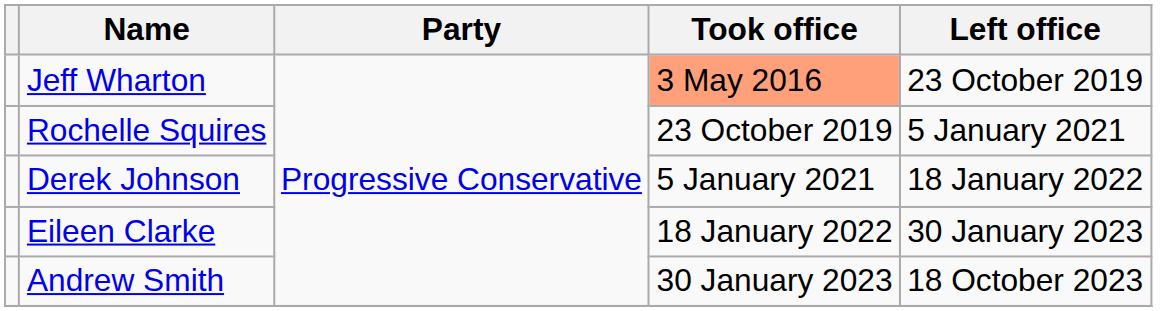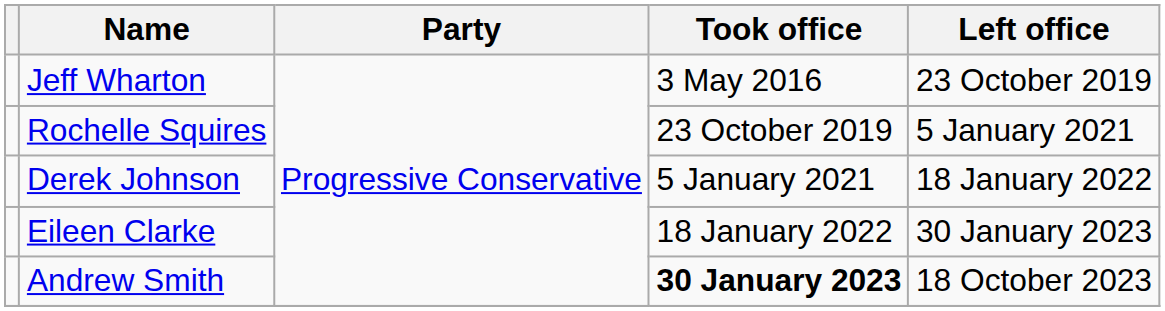(739, 79) lightsalmon background -> (739, 79) no background
(775, 280) normal -> (779, 280) bold
